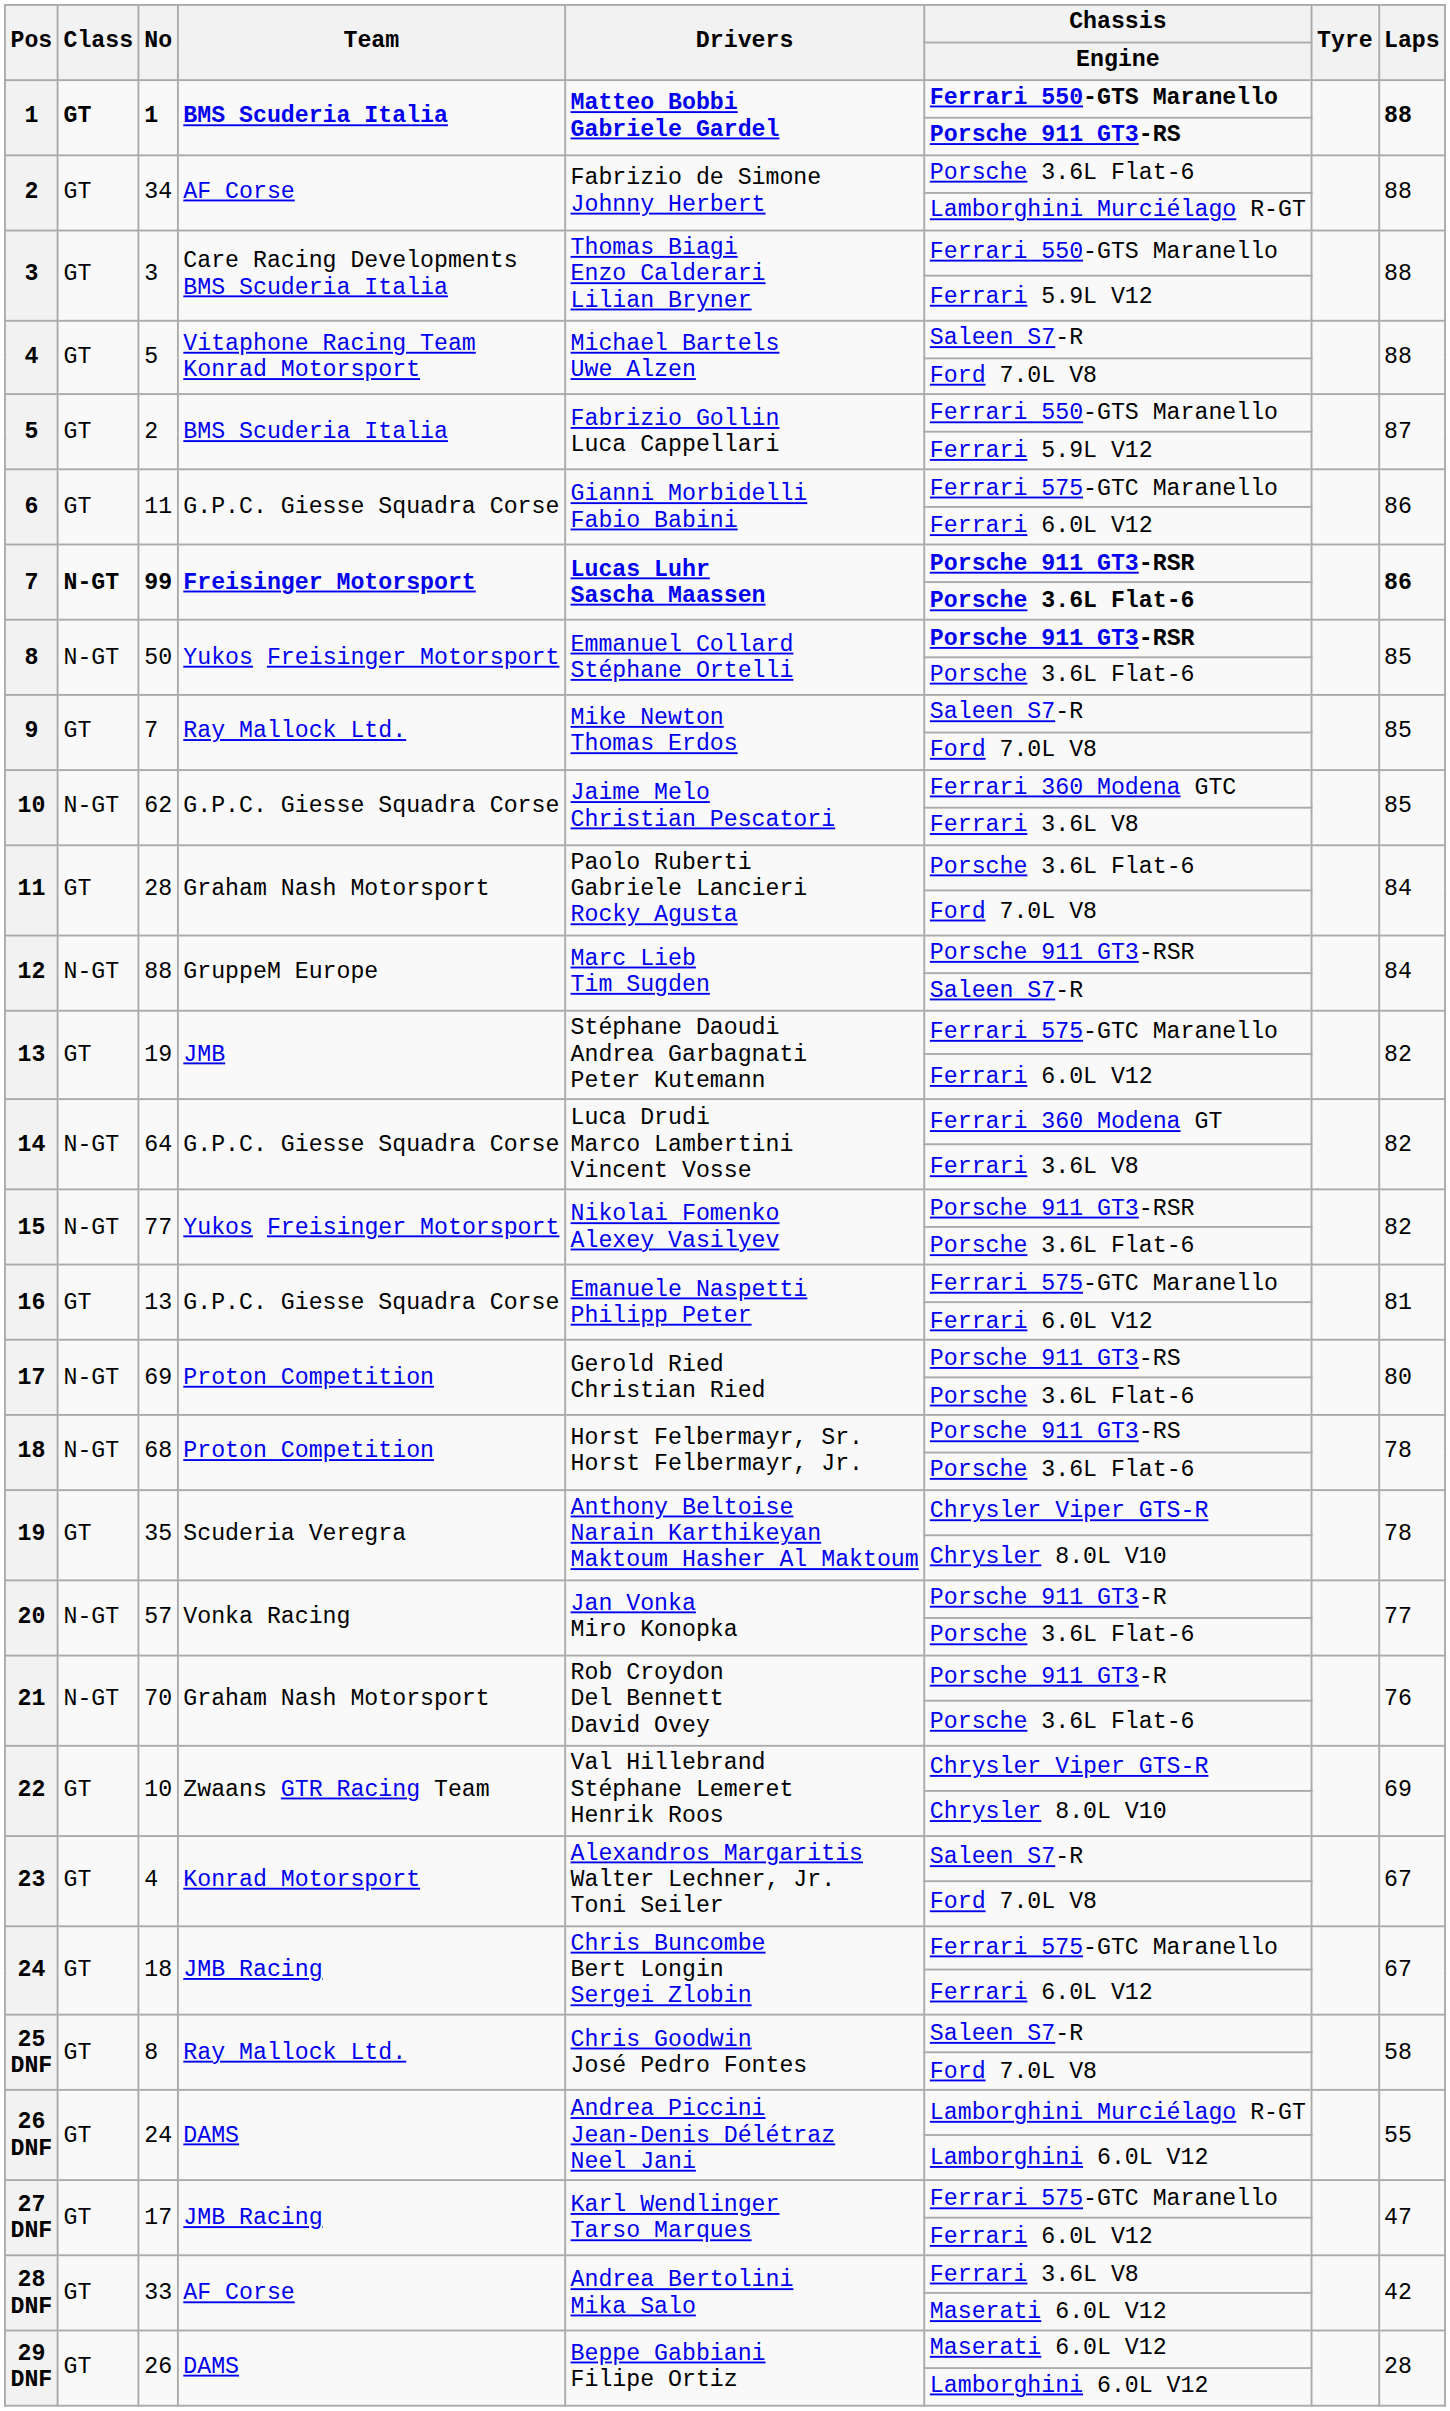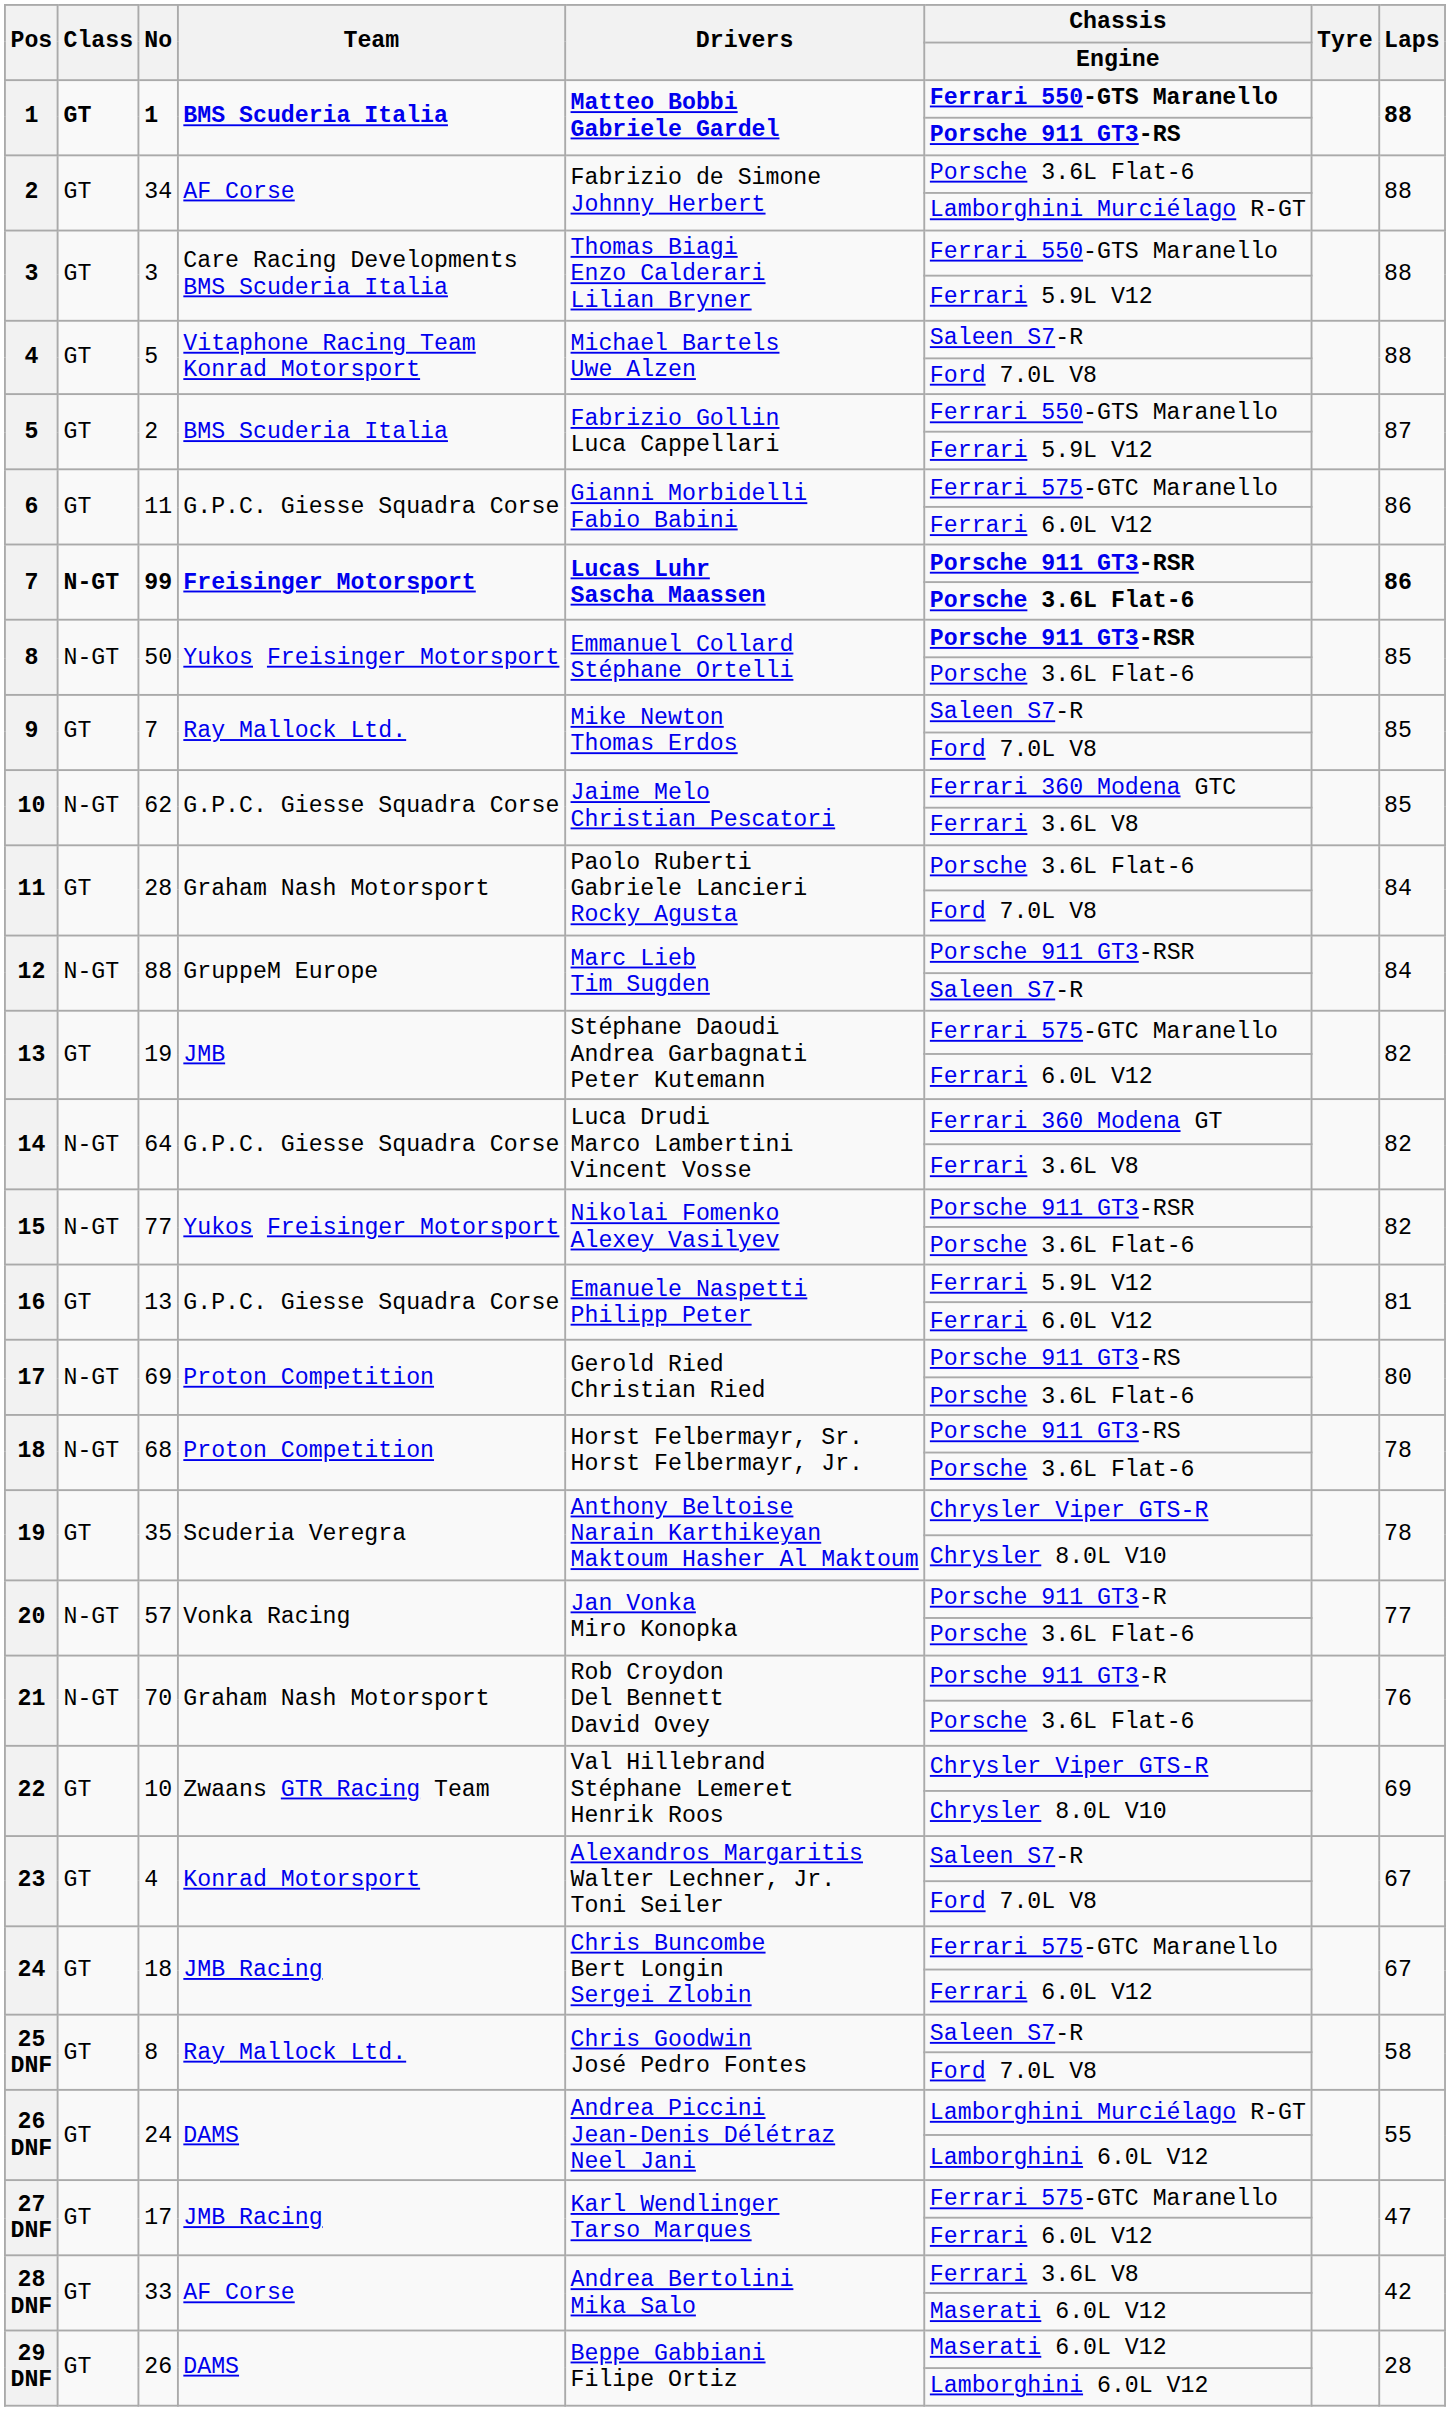(1104, 1284) Ferrari 575-GTC Maranello -> (1041, 1284) Ferrari 5.9L V12
